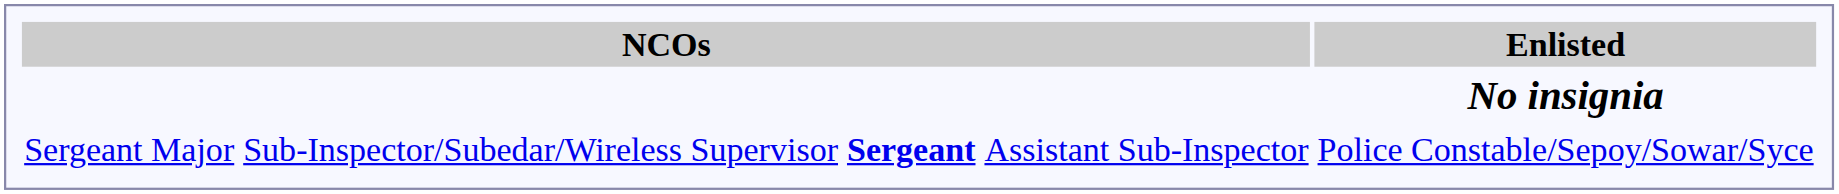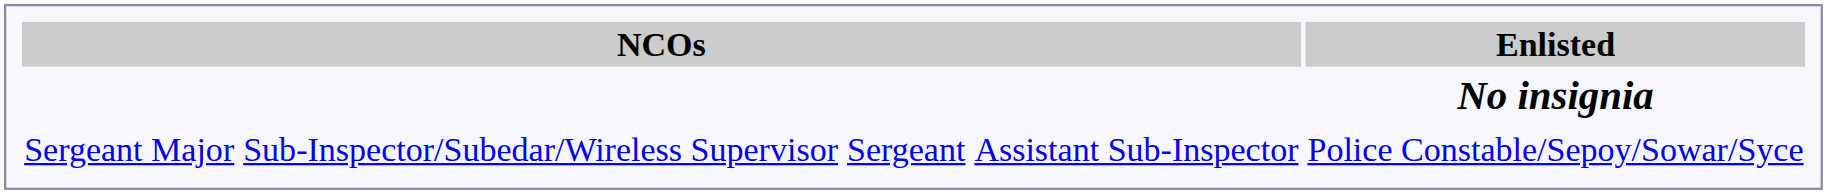(911, 148) bold -> (906, 148) normal
